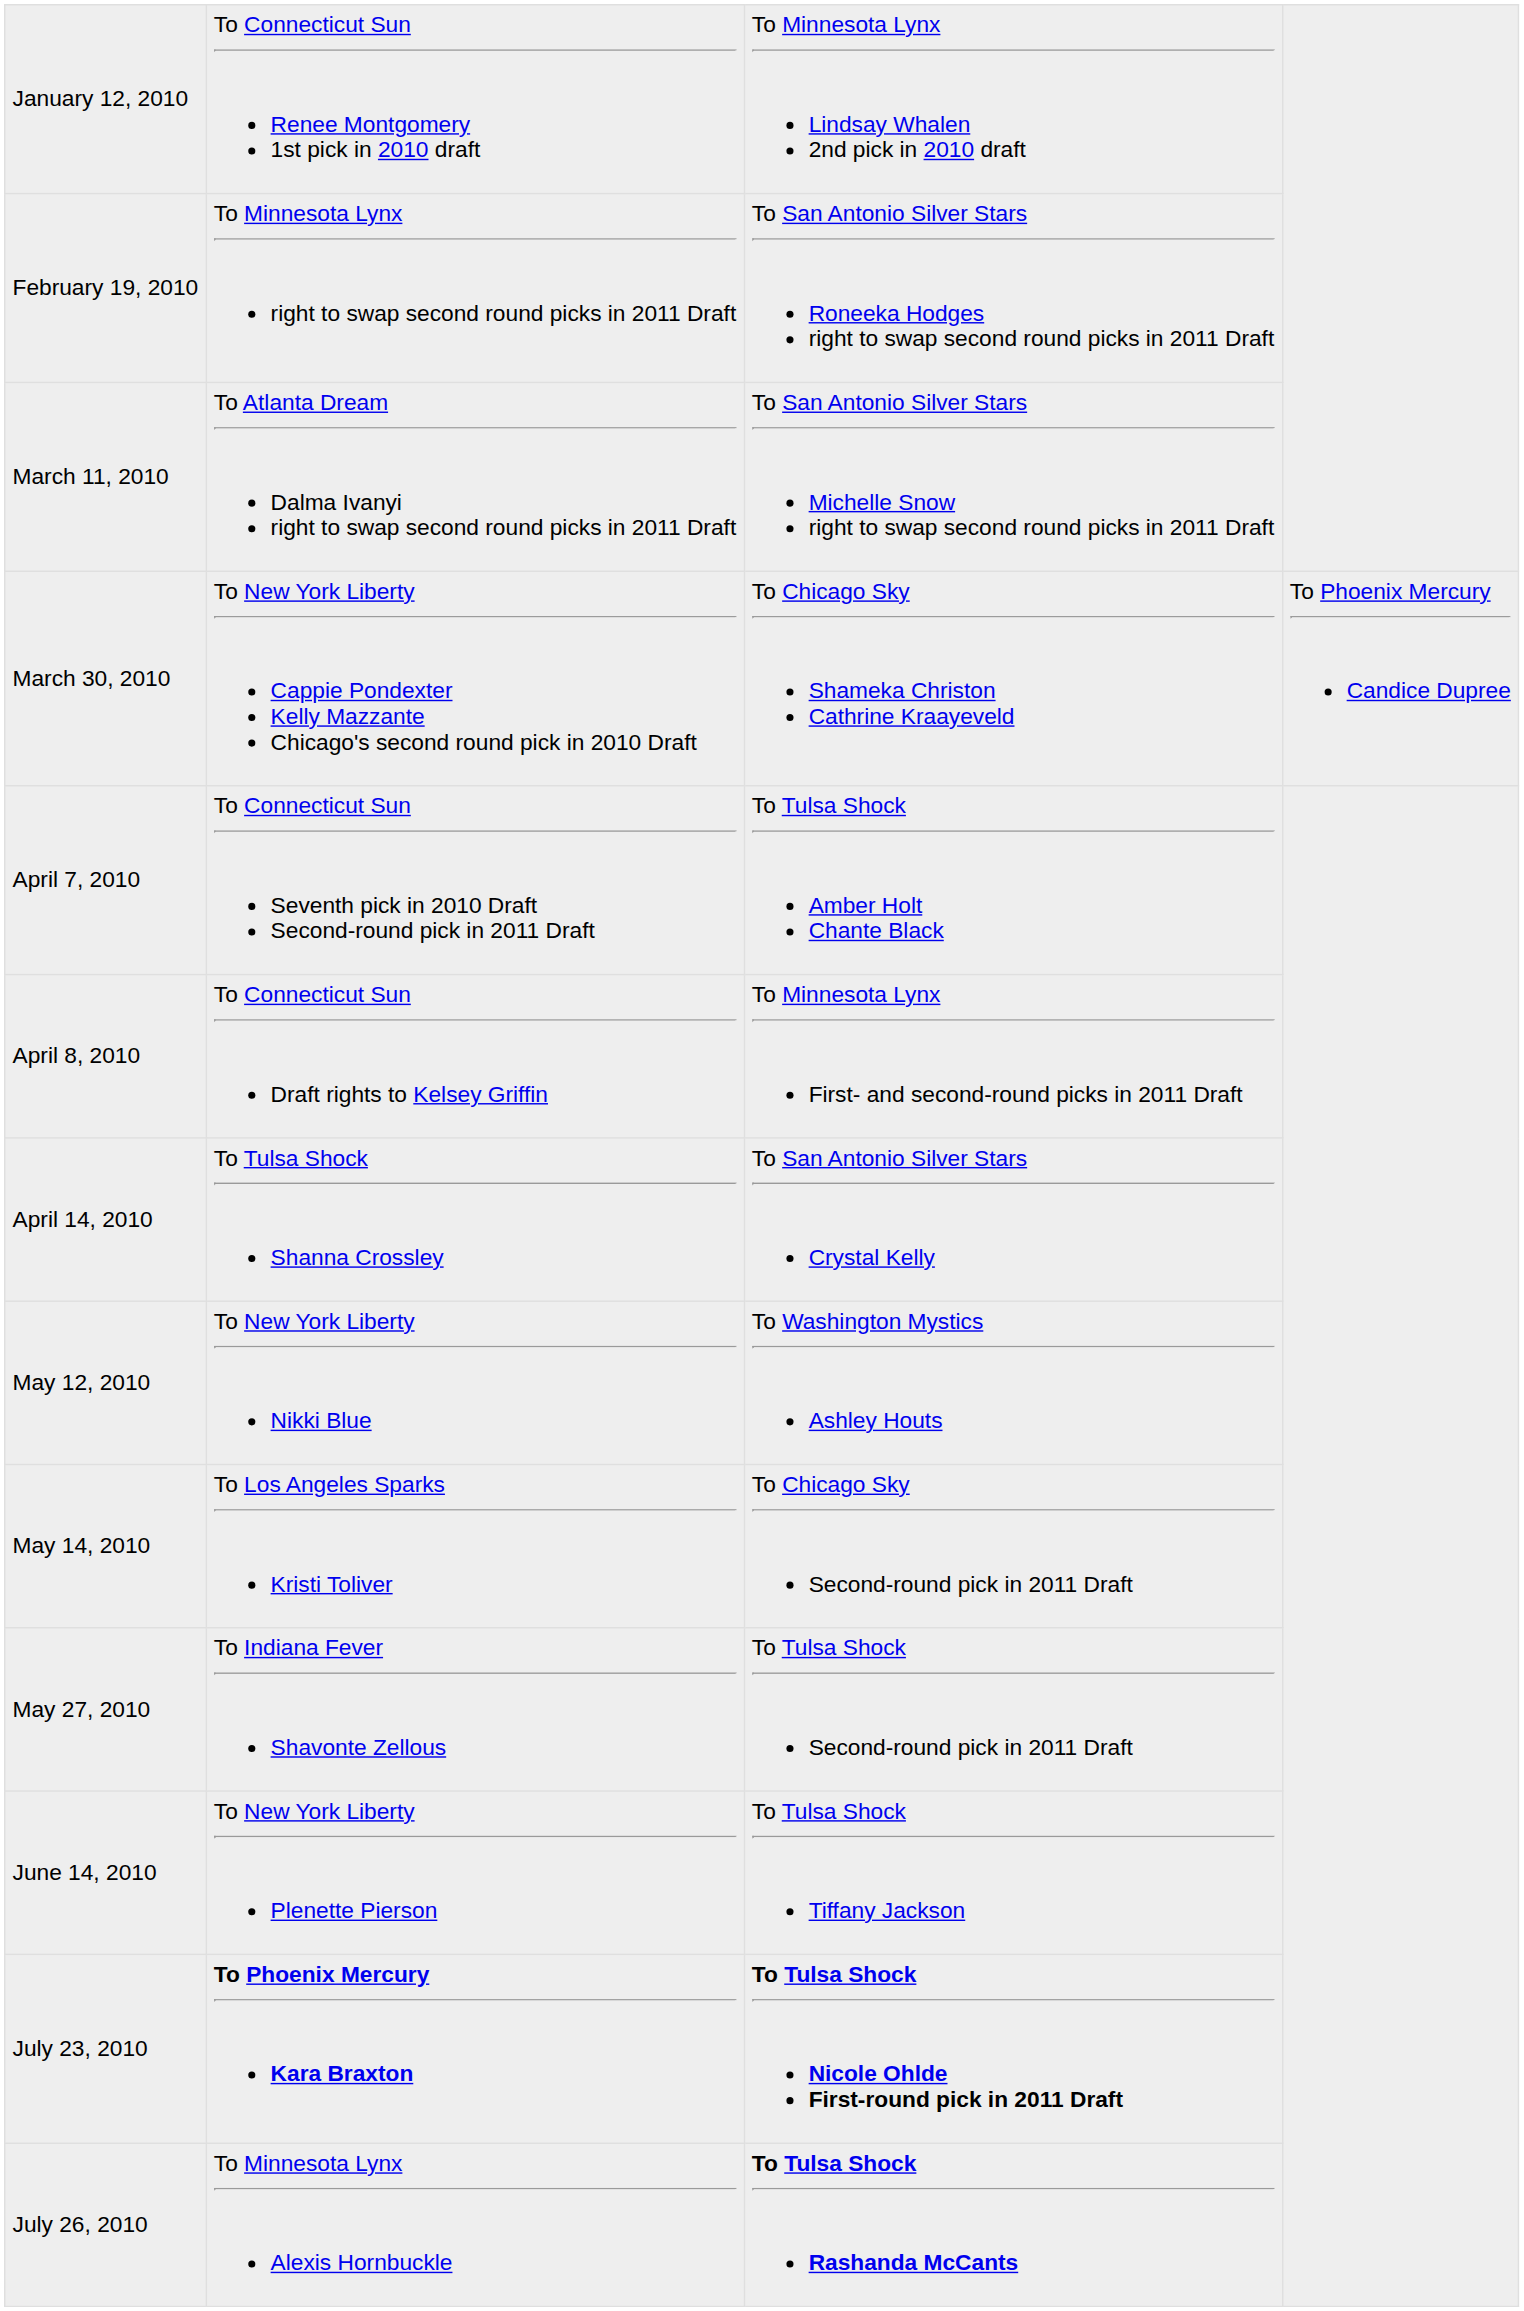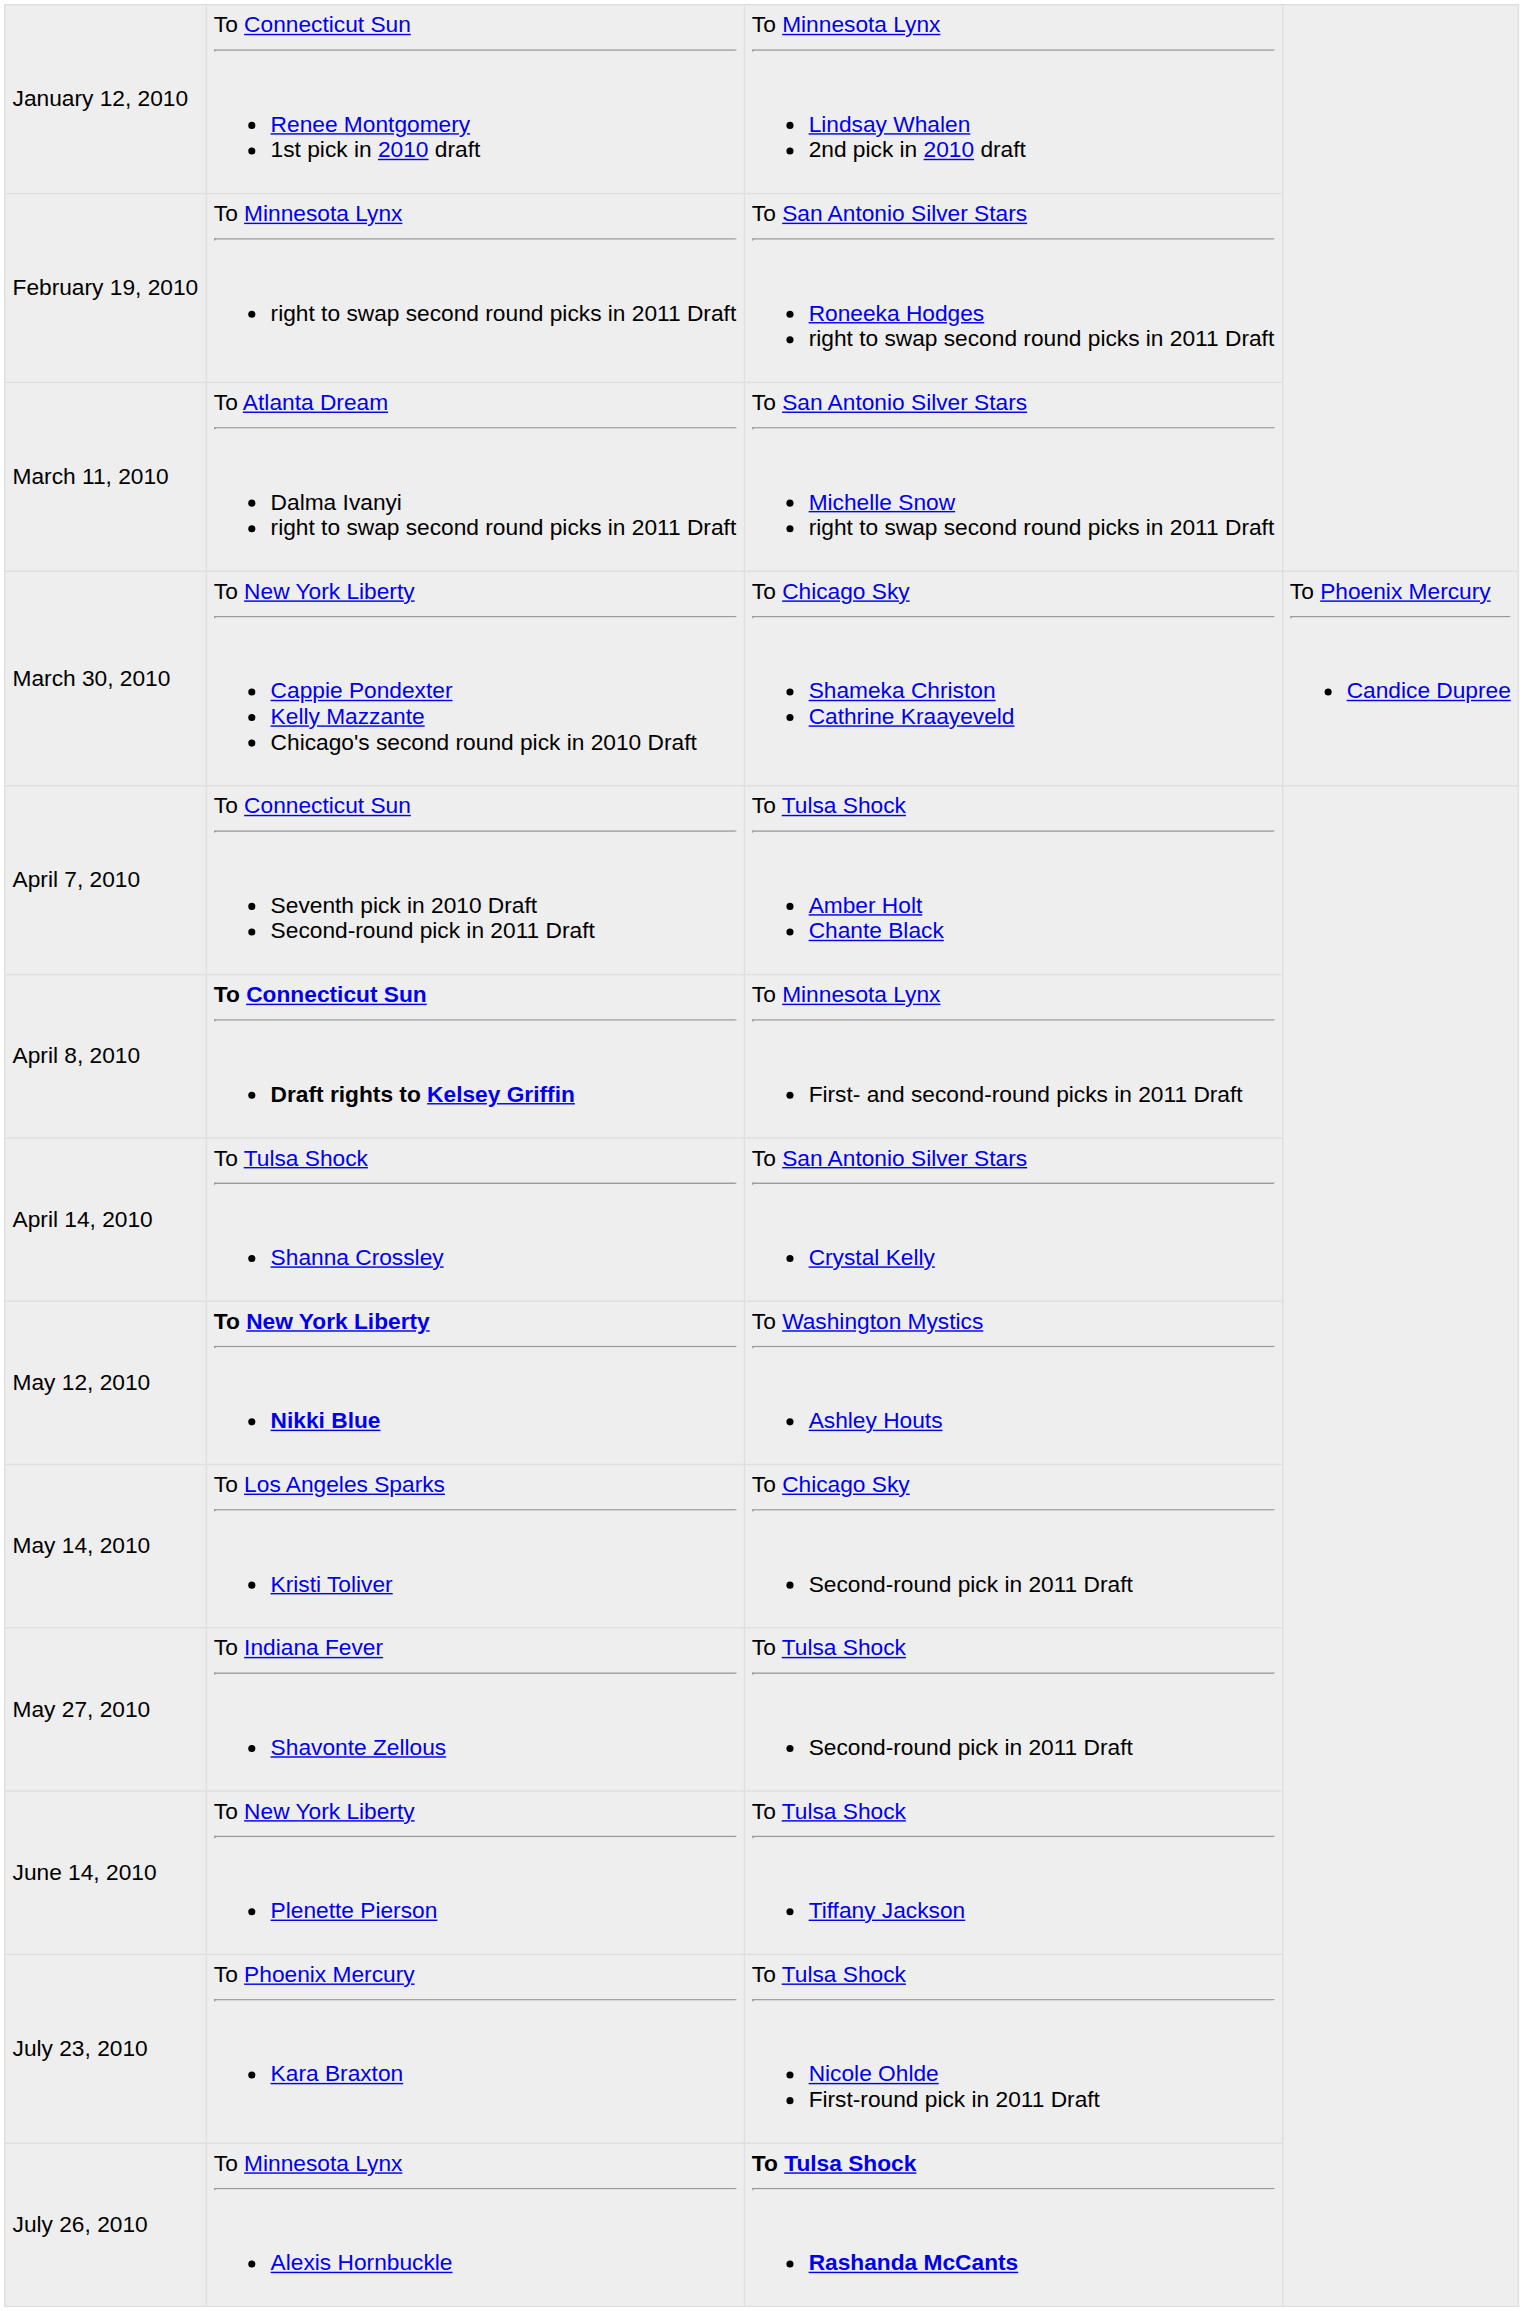(475, 1045) normal -> (475, 1045) bold
(475, 1371) normal -> (475, 1371) bold
(475, 2025) bold -> (475, 2025) normal
(1013, 2037) bold -> (1013, 2037) normal
